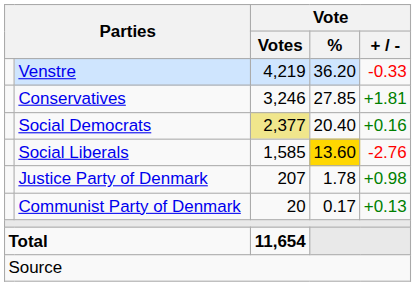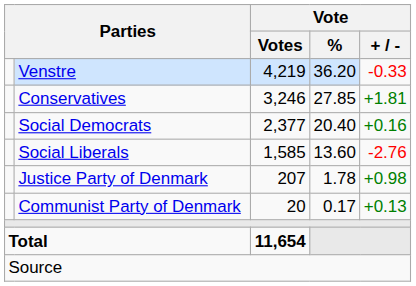(284, 125) khaki background -> (284, 125) no background
(335, 152) gold background -> (335, 152) no background
